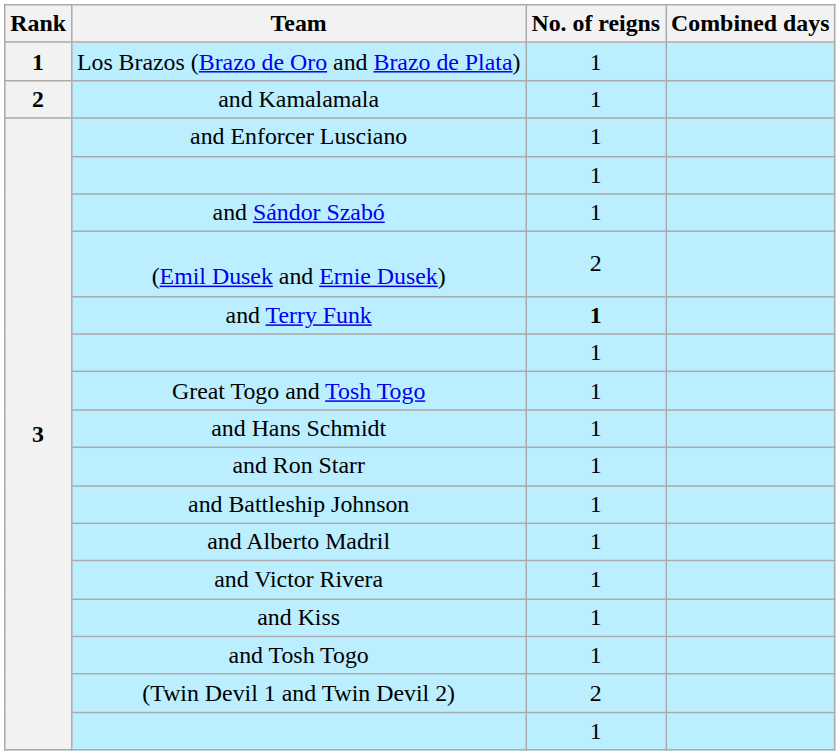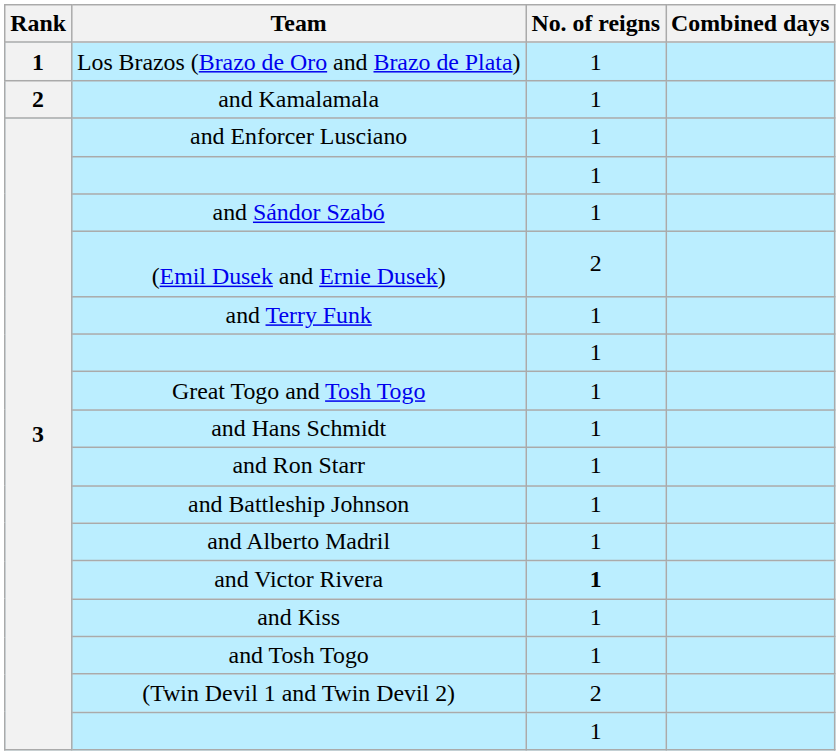(596, 314) bold -> (596, 314) normal
(596, 579) normal -> (596, 579) bold
